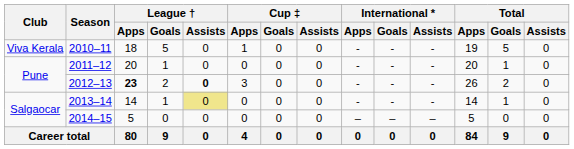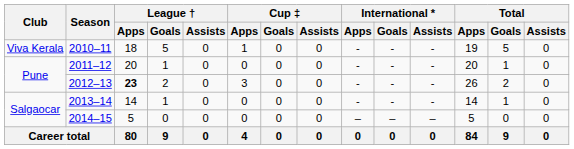(206, 84) bold -> (206, 84) normal
(206, 101) khaki background -> (206, 101) no background
